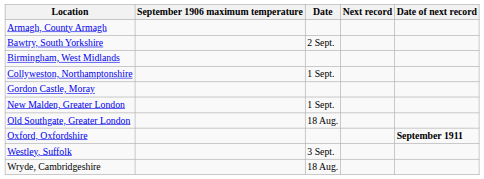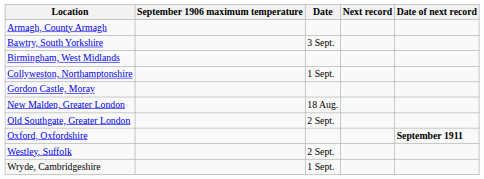(321, 43) 2 Sept. -> (321, 43) 3 Sept.
(321, 105) 1 Sept. -> (323, 105) 18 Aug.
(323, 120) 18 Aug. -> (321, 120) 2 Sept.
(321, 151) 3 Sept. -> (321, 151) 2 Sept.
(323, 167) 18 Aug. -> (321, 167) 1 Sept.
